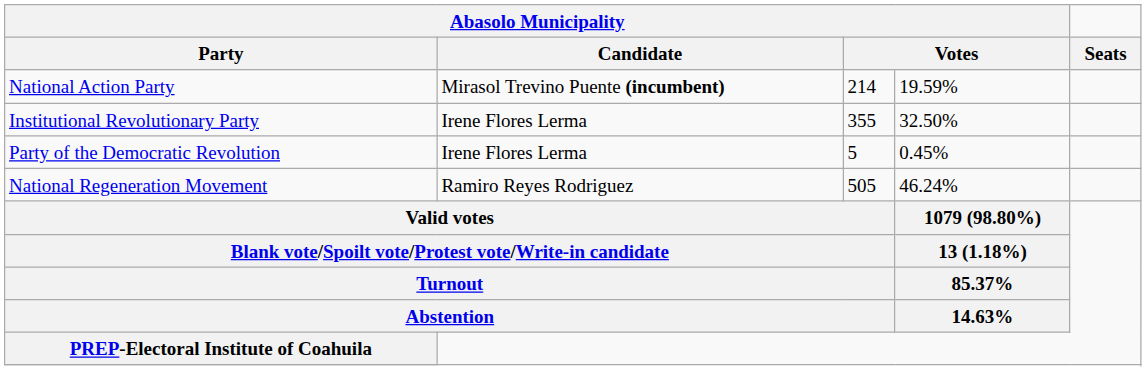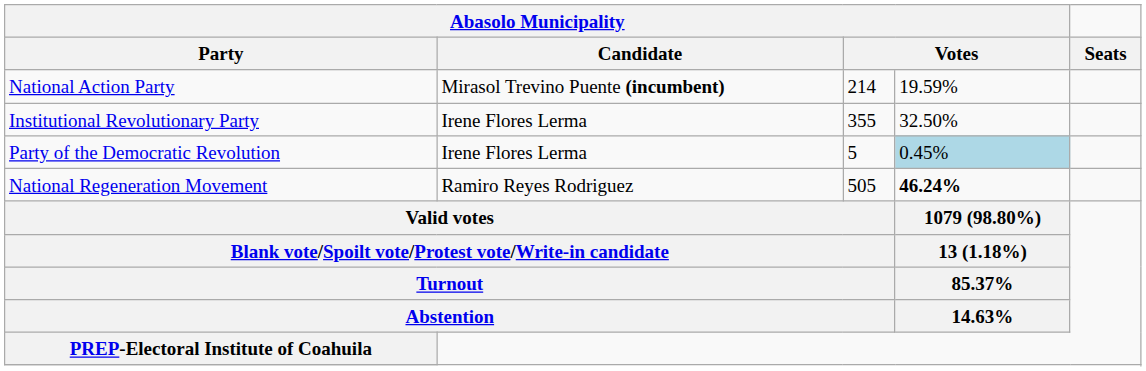(924, 152) no background -> (924, 152) lightblue background
(929, 185) normal -> (930, 185) bold
